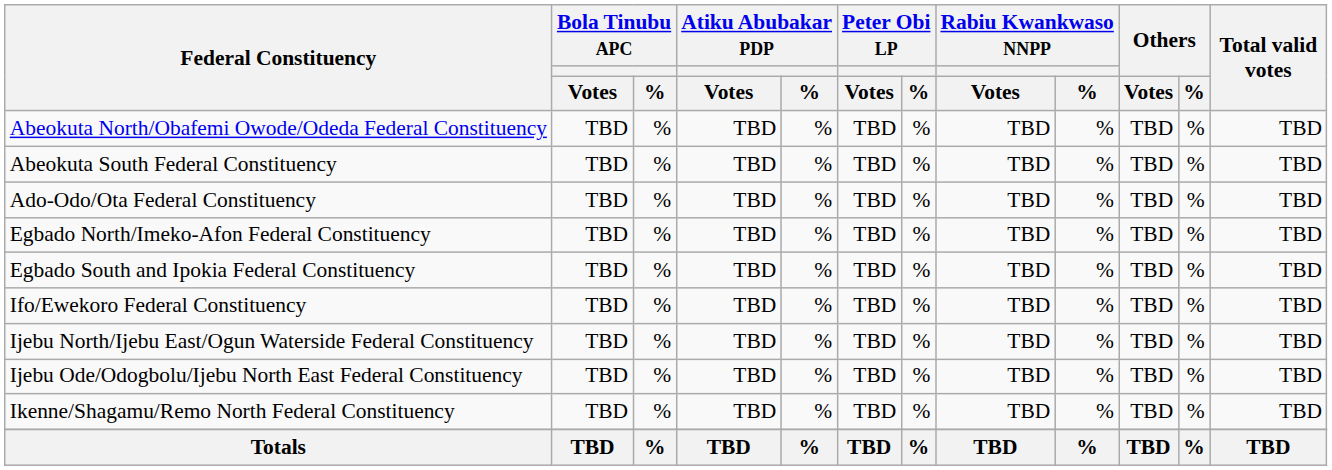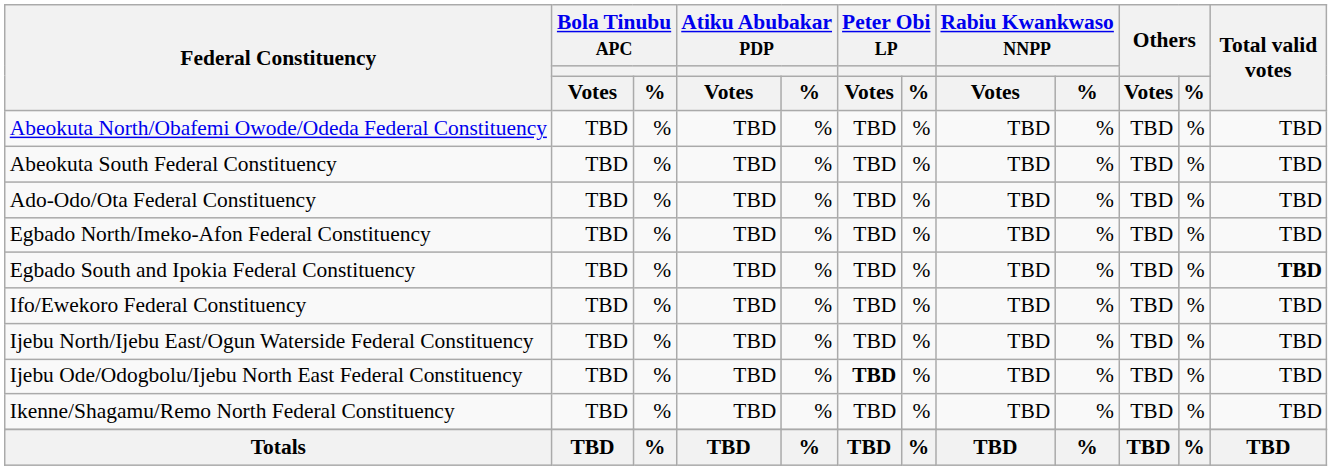(1301, 270) normal -> (1300, 270) bold
(875, 376) normal -> (874, 376) bold
